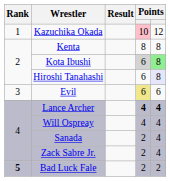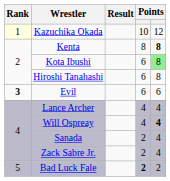(18, 31) no background -> (18, 31) lightyellow background
(143, 31) pink background -> (143, 31) no background
(158, 46) normal -> (158, 46) bold
(143, 62) lightgrey background -> (143, 62) no background
(158, 77) lavender background -> (158, 77) no background
(18, 92) normal -> (18, 92) bold
(143, 92) khaki background -> (143, 92) no background
(143, 107) bold -> (143, 107) normal
(158, 107) bold -> (158, 107) normal
(158, 123) normal -> (158, 123) bold
(18, 168) bold -> (18, 168) normal
(143, 168) normal -> (143, 168) bold
